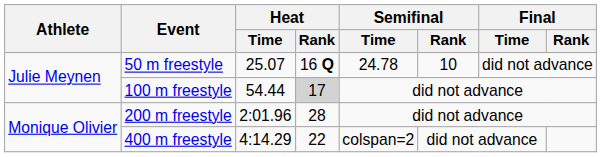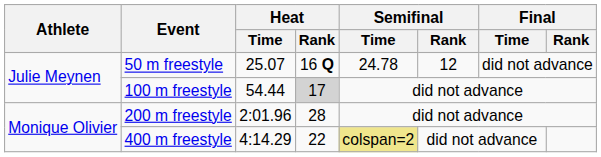(448, 66) 10 -> (448, 66) 12
(378, 140) no background -> (378, 140) khaki background
